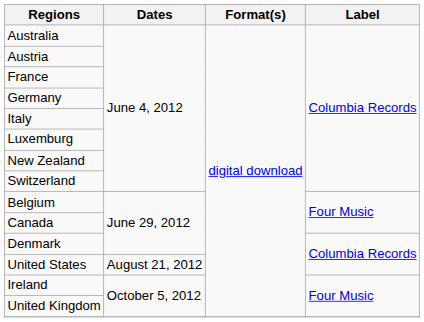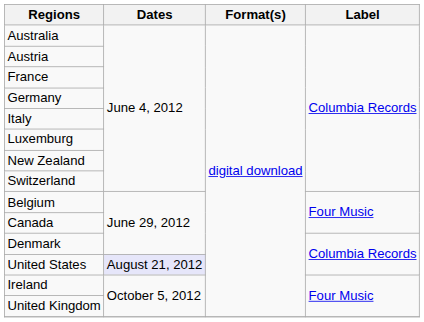(155, 264) no background -> (155, 264) lavender background
